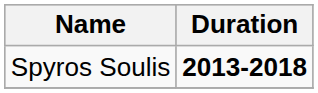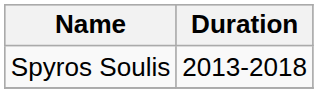(245, 66) bold -> (245, 66) normal
